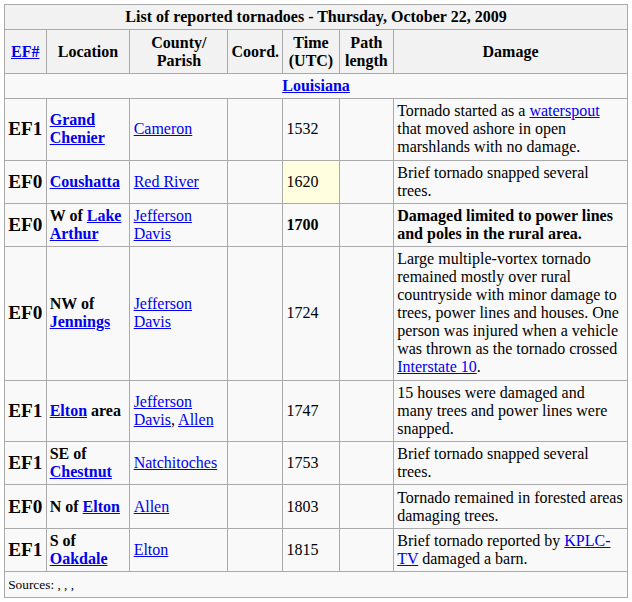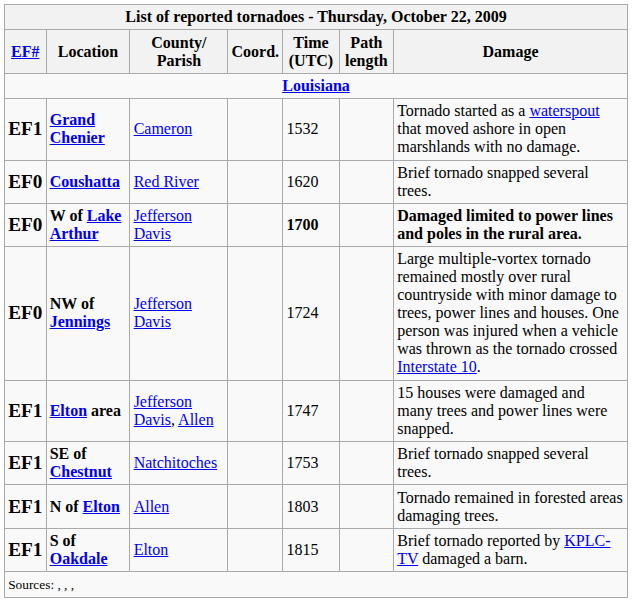(302, 181) lightyellow background -> (302, 181) no background
(25, 506) EF0 -> (25, 506) EF1
